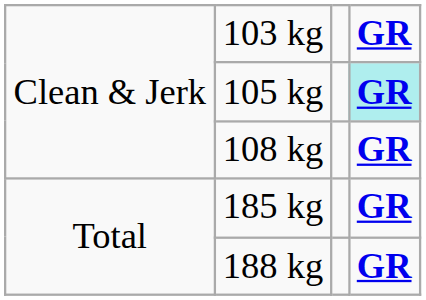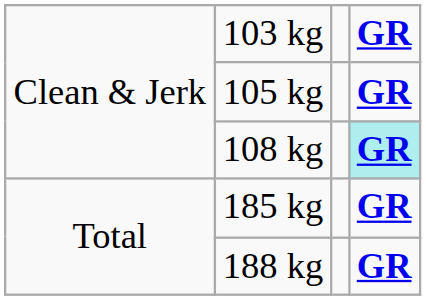(384, 91) paleturquoise background -> (384, 91) no background
(384, 149) no background -> (384, 149) paleturquoise background
